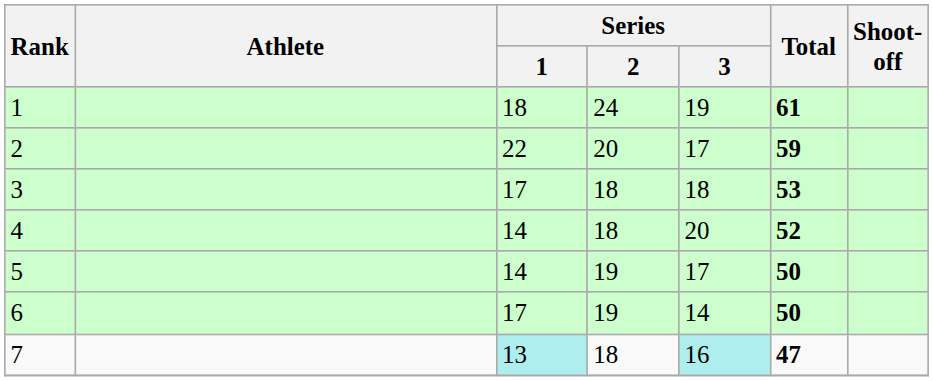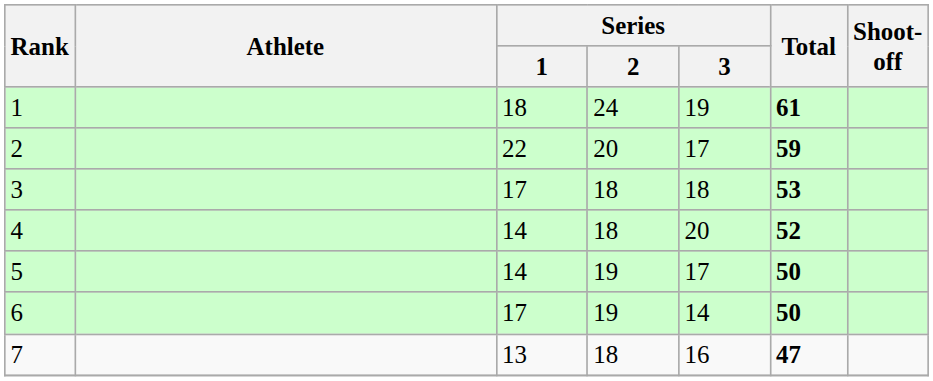(514, 354) paleturquoise background -> (514, 354) no background
(697, 354) paleturquoise background -> (697, 354) no background
